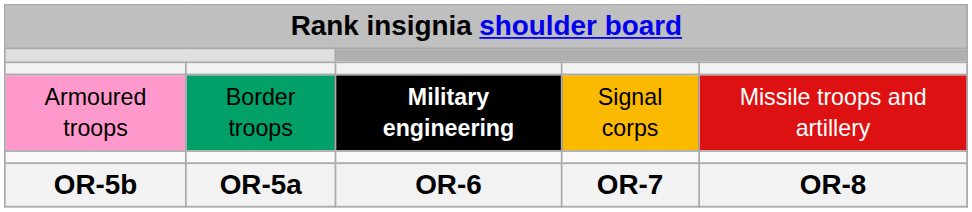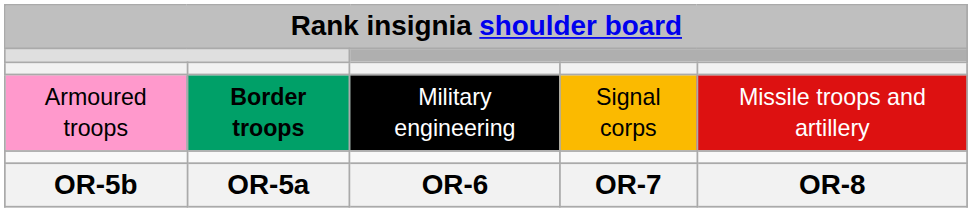(261, 113) normal -> (268, 112) bold
(448, 112) bold -> (455, 113) normal
